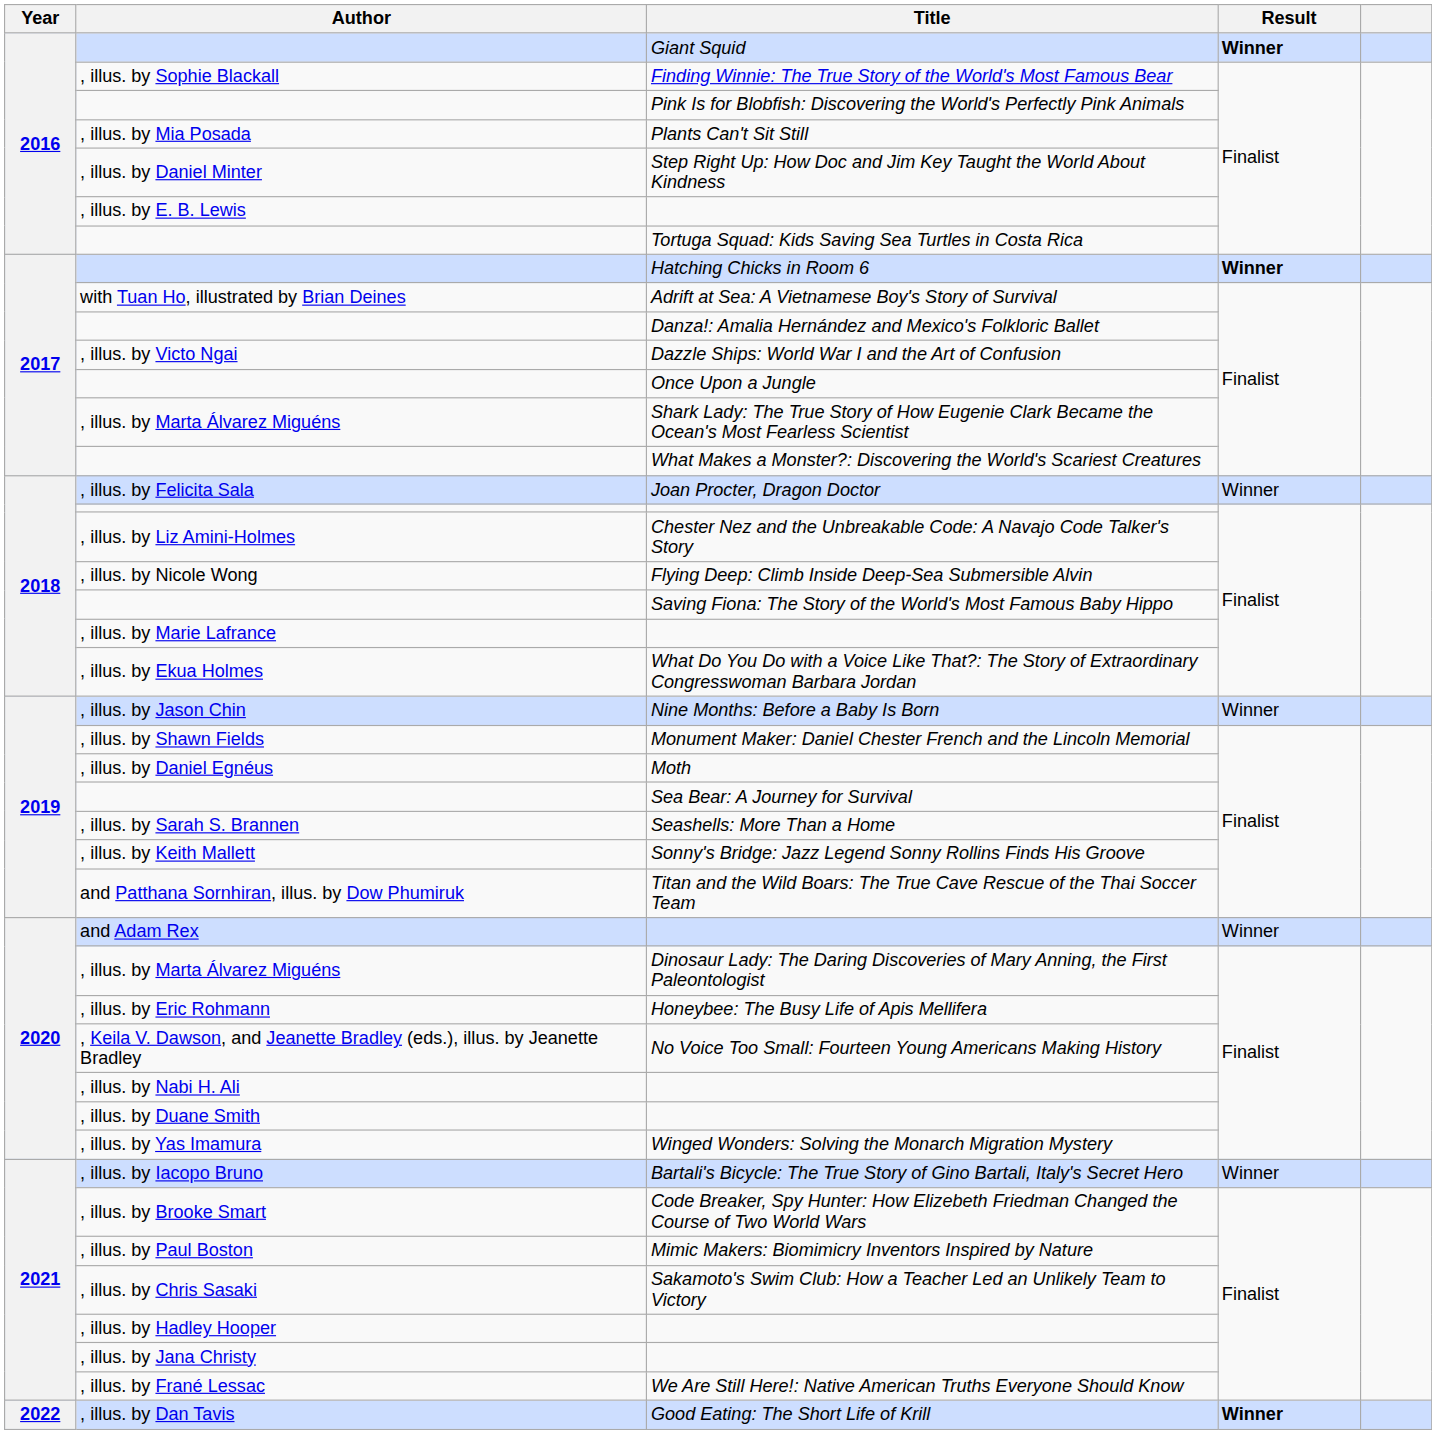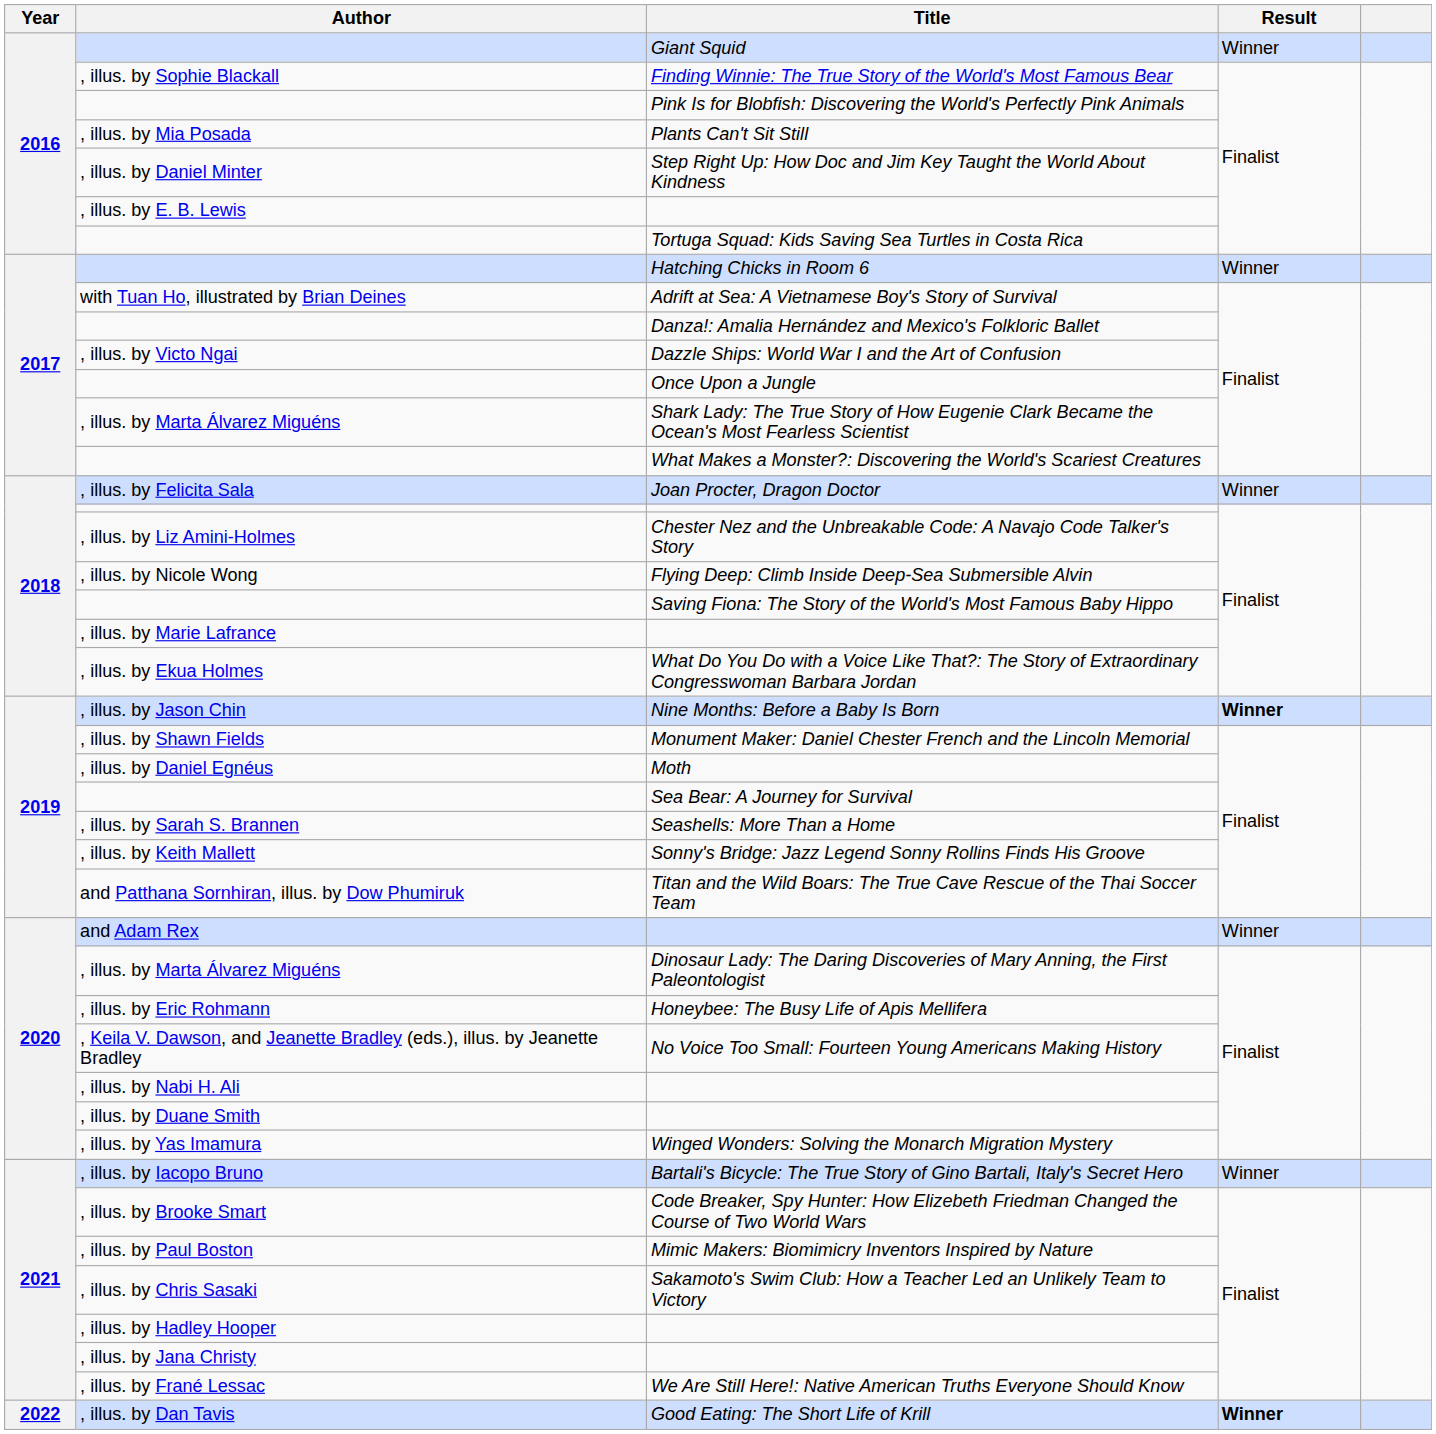(1252, 47) bold -> (1250, 47) normal
(1252, 268) bold -> (1250, 268) normal
(1250, 710) normal -> (1252, 710) bold
